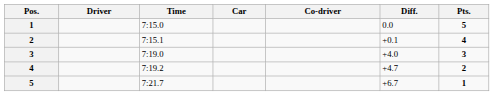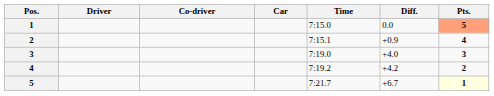columns swapped: (323, 11) <-> (176, 11)
(464, 25) no background -> (464, 25) lightsalmon background
(390, 39) +0.1 -> (390, 39) +0.9
(390, 68) +4.7 -> (390, 68) +4.2
(464, 83) no background -> (464, 83) lightyellow background
